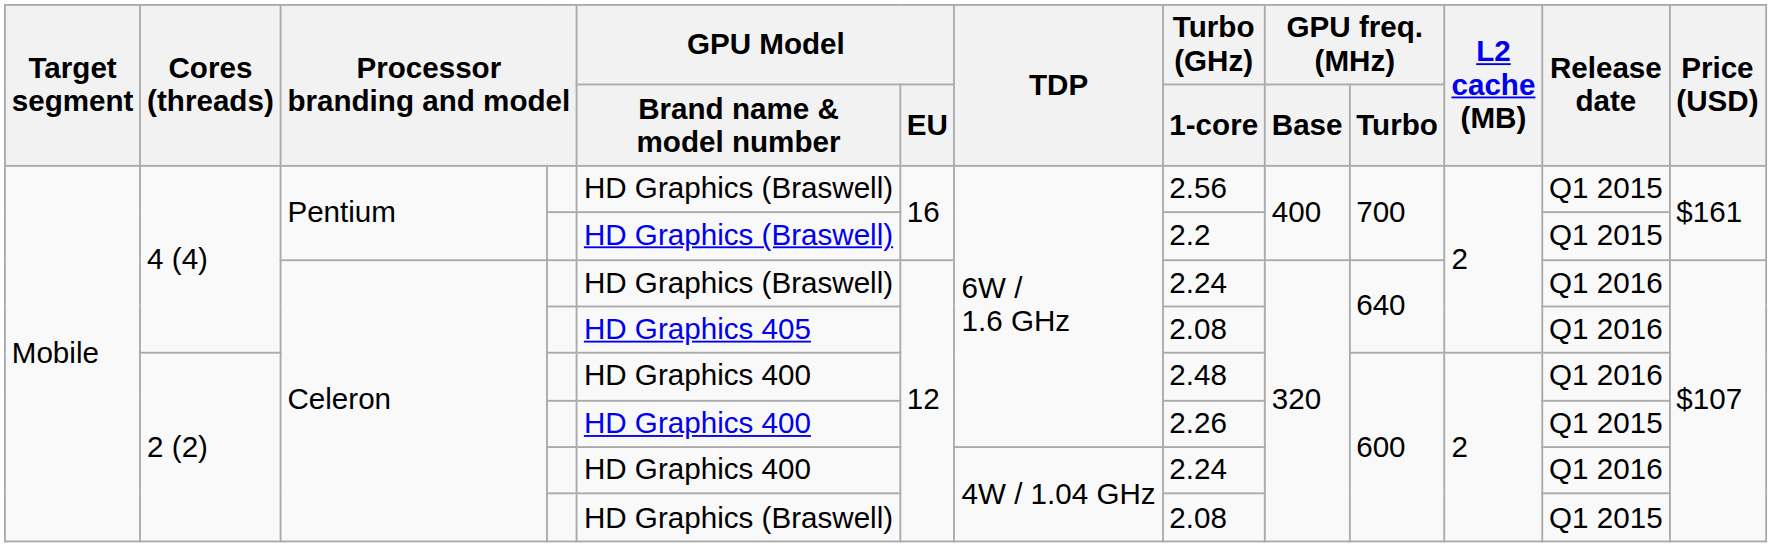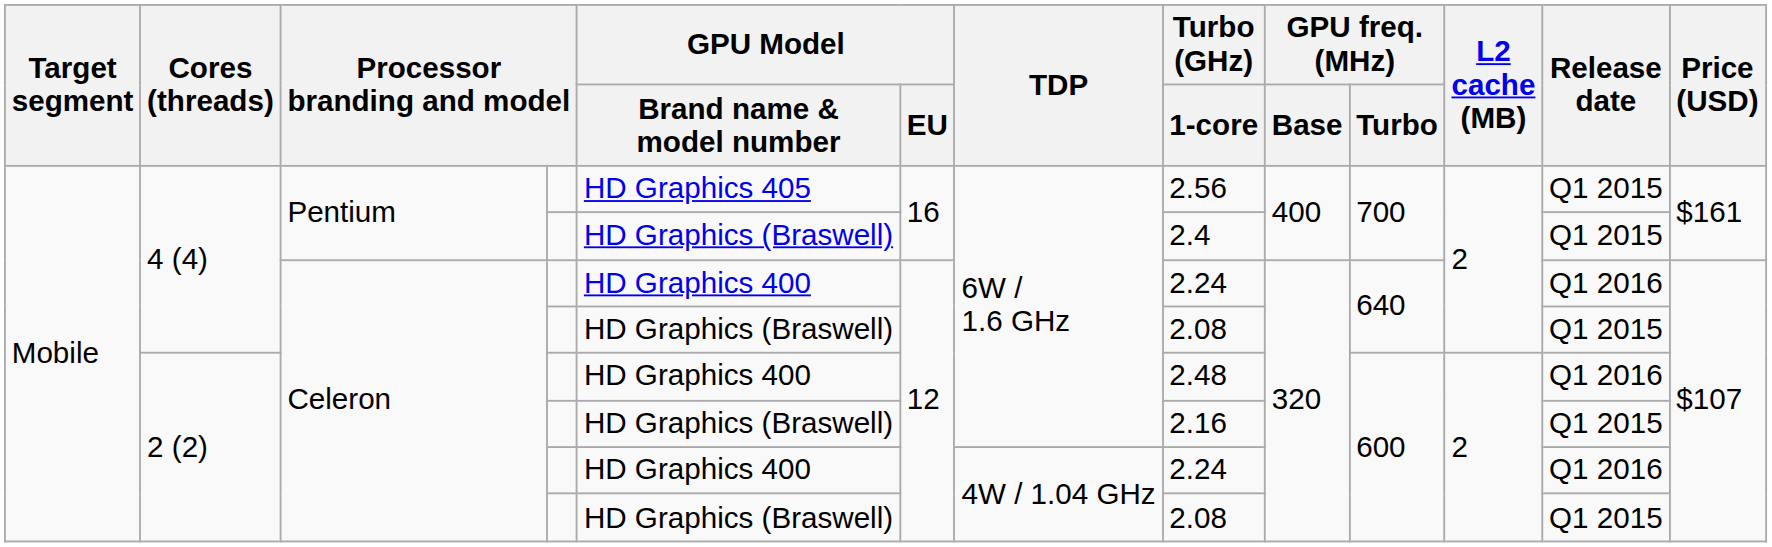(738, 188) HD Graphics (Braswell) -> (697, 188) HD Graphics 405
(1190, 235) 2.2 -> (1190, 235) 2.4
(738, 282) HD Graphics (Braswell) -> (697, 282) HD Graphics 400
(697, 329) HD Graphics 405 -> (738, 329) HD Graphics (Braswell)
(1606, 329) Q1 2016 -> (1606, 329) Q1 2015
(697, 423) HD Graphics 400 -> (738, 423) HD Graphics (Braswell)
(1198, 423) 2.26 -> (1198, 423) 2.16
